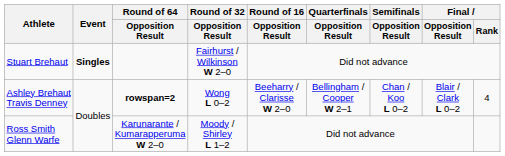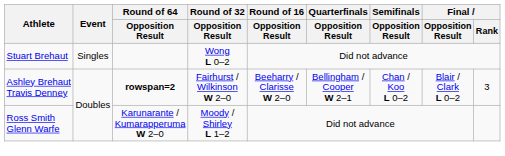(93, 62) bold -> (93, 57) normal
(217, 62) Fairhurst / Wilkinson W 2–0 -> (217, 57) Wong L 0–2
(217, 98) Wong L 0–2 -> (217, 87) Fairhurst / Wilkinson W 2–0
(487, 98) 4 -> (487, 87) 3
